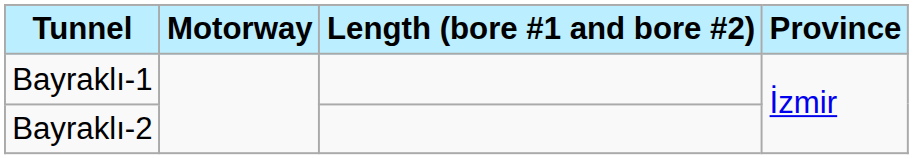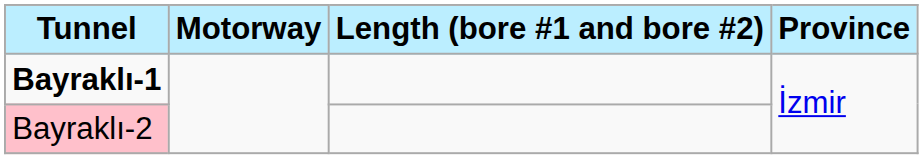(82, 78) normal -> (87, 78) bold
(82, 128) no background -> (82, 128) pink background
